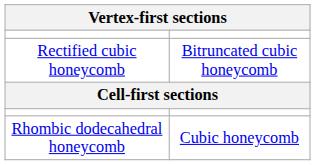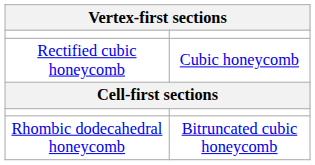(239, 60) Bitruncated cubic honeycomb -> (239, 60) Cubic honeycomb
(239, 137) Cubic honeycomb -> (239, 137) Bitruncated cubic honeycomb
